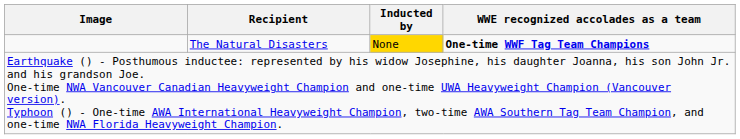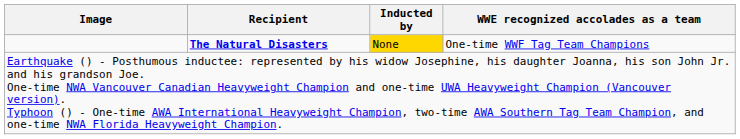(259, 44) normal -> (259, 44) bold
(547, 44) bold -> (547, 44) normal
